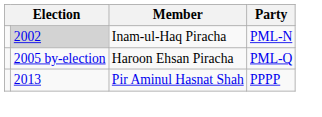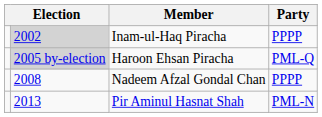(271, 36) PML-N -> (287, 36) PPPP
(60, 58) no background -> (60, 58) lightgrey background
+ row: (189, 79)
(265, 79) PPPP -> (293, 101) PML-N
